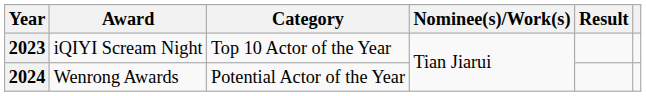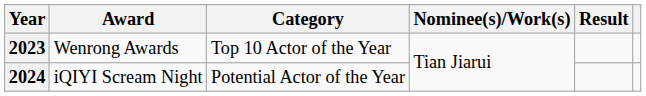(128, 47) iQIYI Scream Night -> (116, 47) Wenrong Awards
(116, 76) Wenrong Awards -> (128, 76) iQIYI Scream Night
